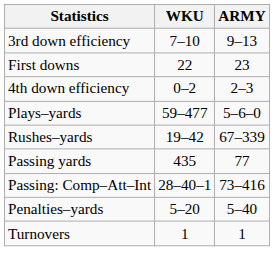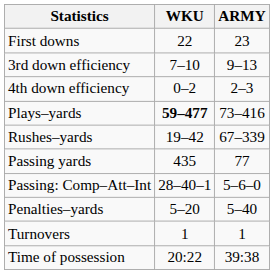rows swapped: (44, 64) <-> (69, 40)
(185, 112) normal -> (185, 112) bold
(242, 112) 5–6–0 -> (242, 112) 73–416
(242, 185) 73–416 -> (242, 185) 5–6–0
+ row: (66, 257)
